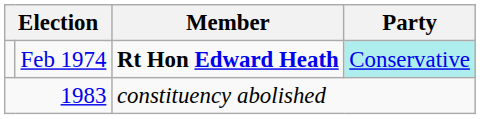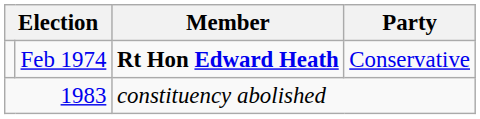(410, 58) paleturquoise background -> (410, 58) no background
